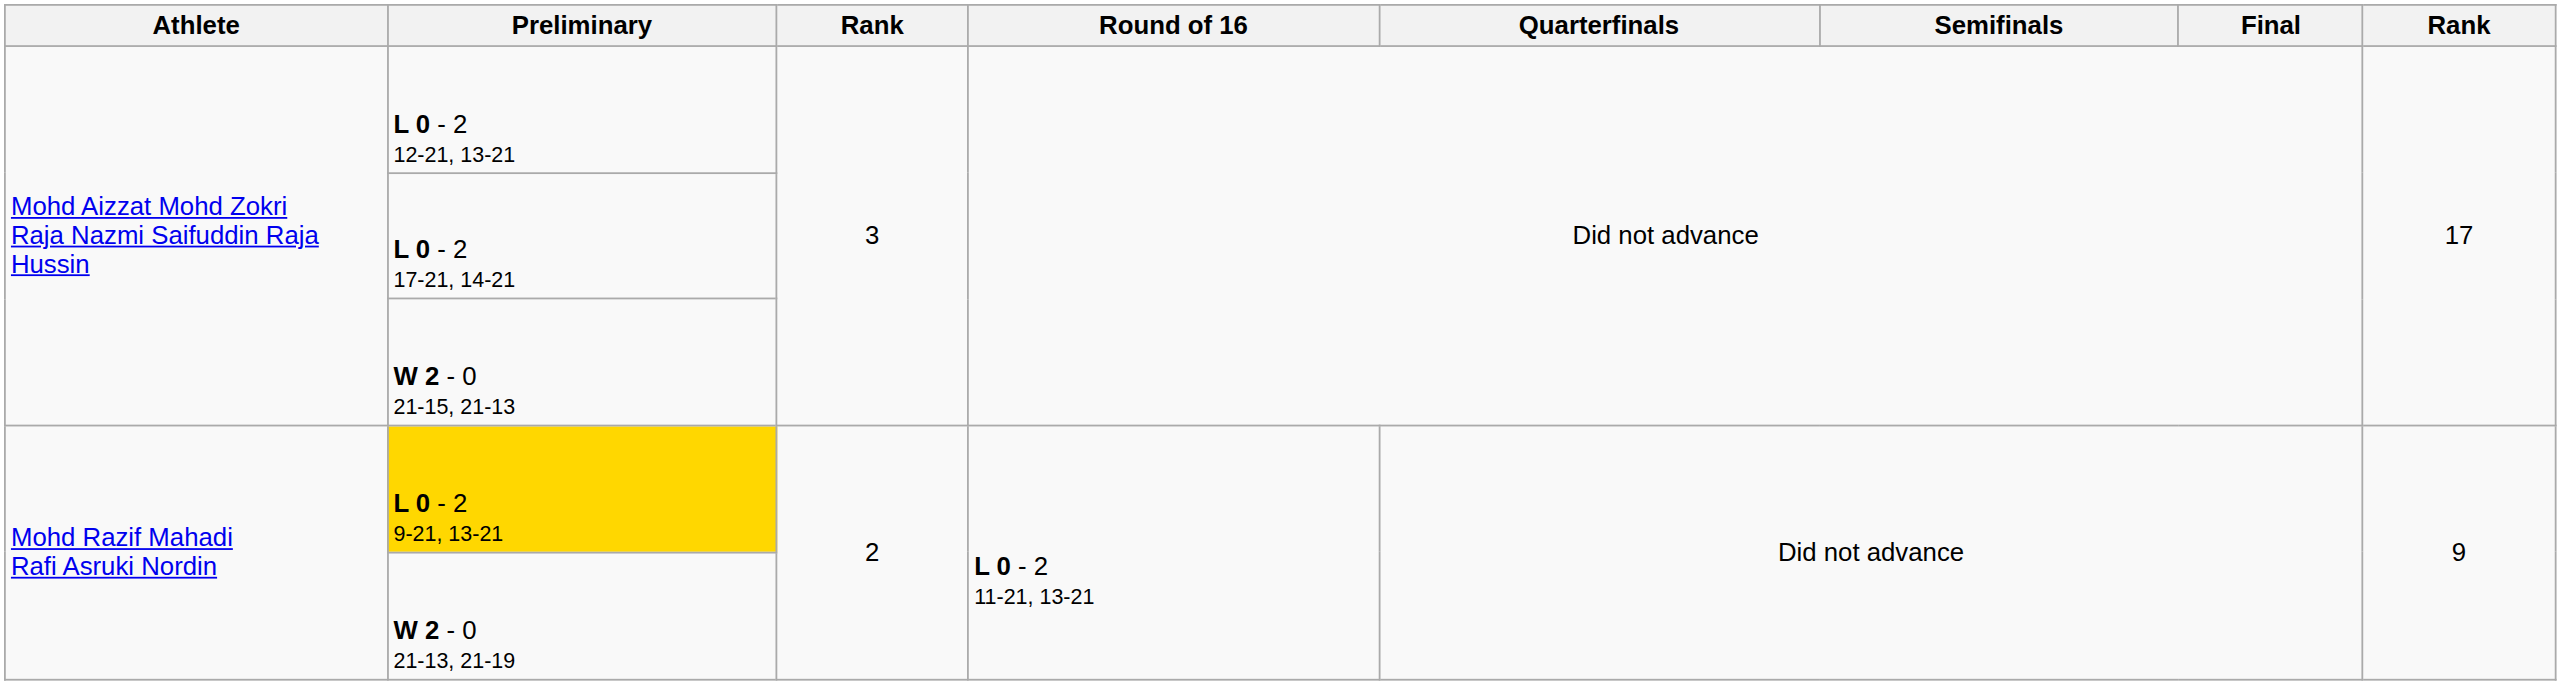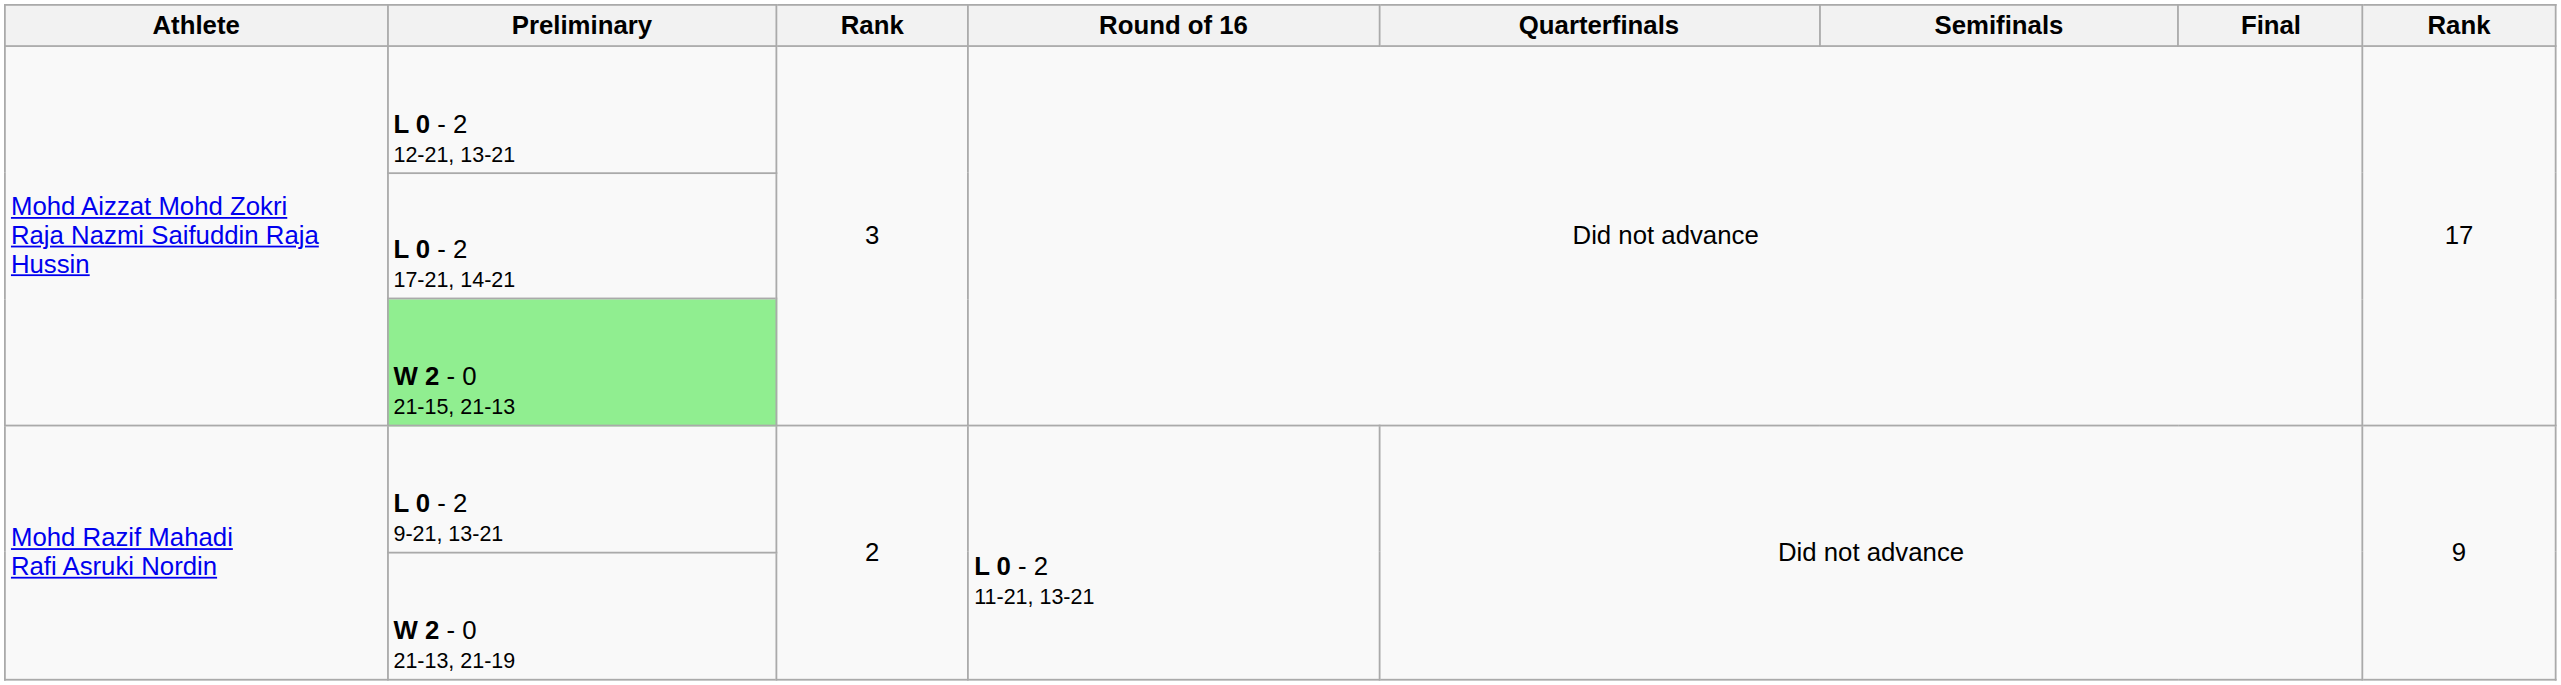(454, 391) no background -> (454, 391) lightgreen background
(448, 518) gold background -> (448, 518) no background
